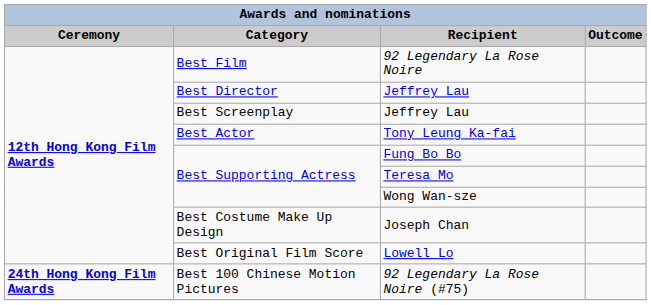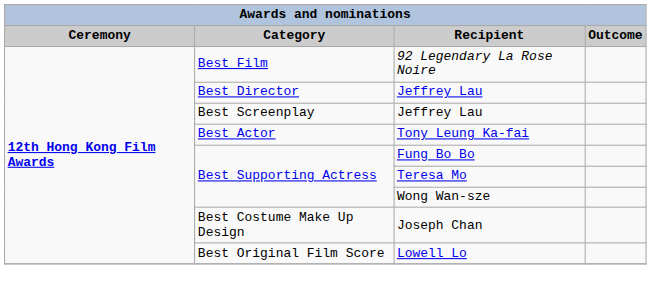- row: (266, 282)
